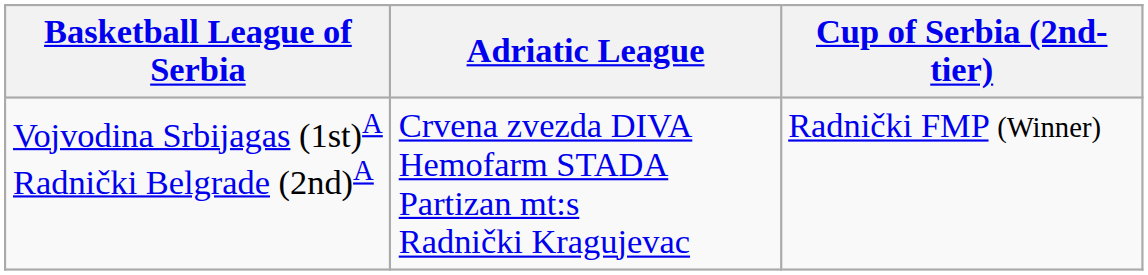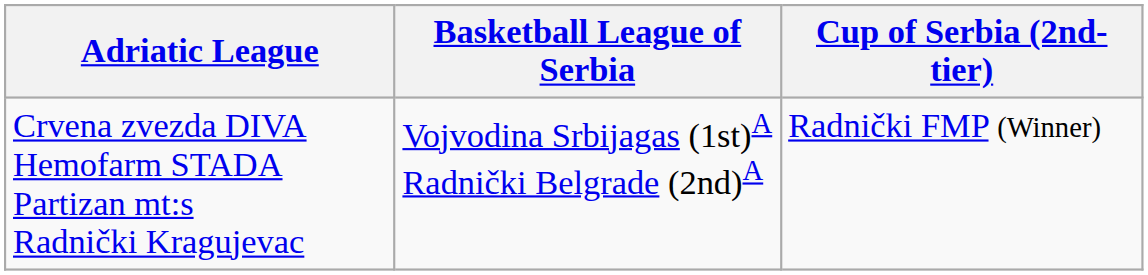columns swapped: (586, 51) <-> (198, 51)
